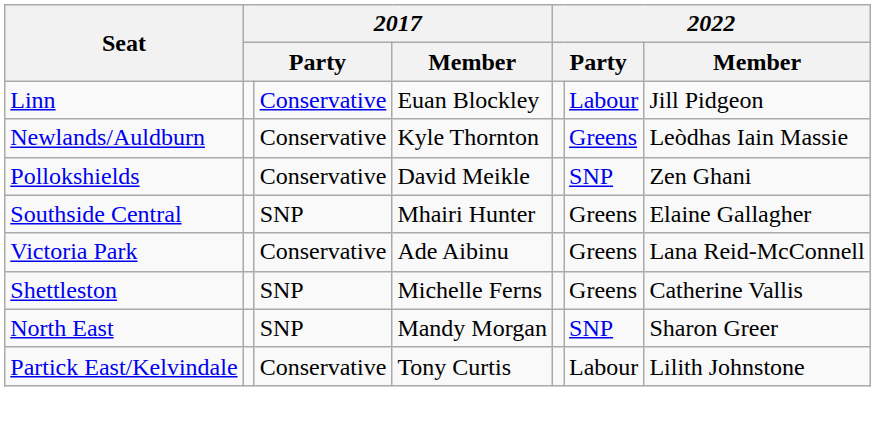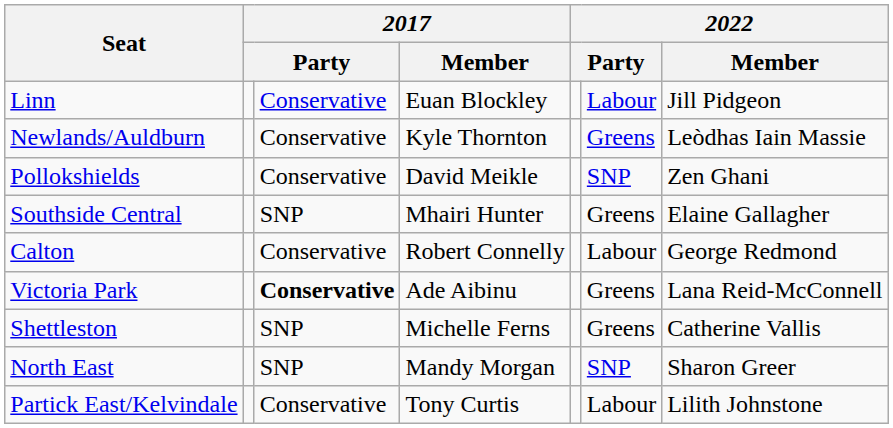+ row: (42, 251)
(323, 251) normal -> (327, 289) bold
